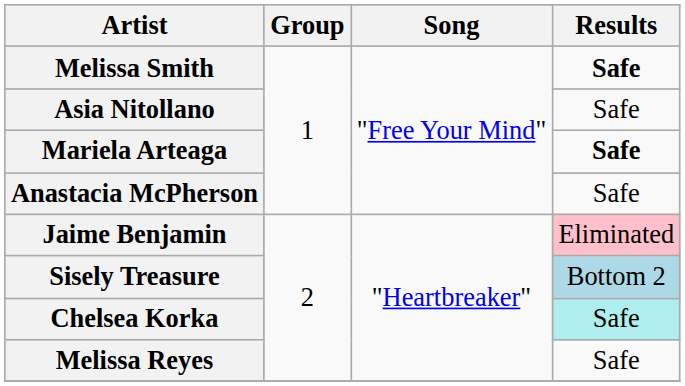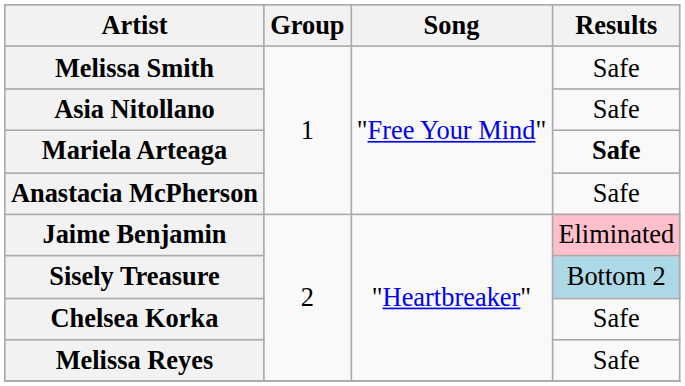(616, 67) bold -> (616, 67) normal
(616, 318) paleturquoise background -> (616, 318) no background
